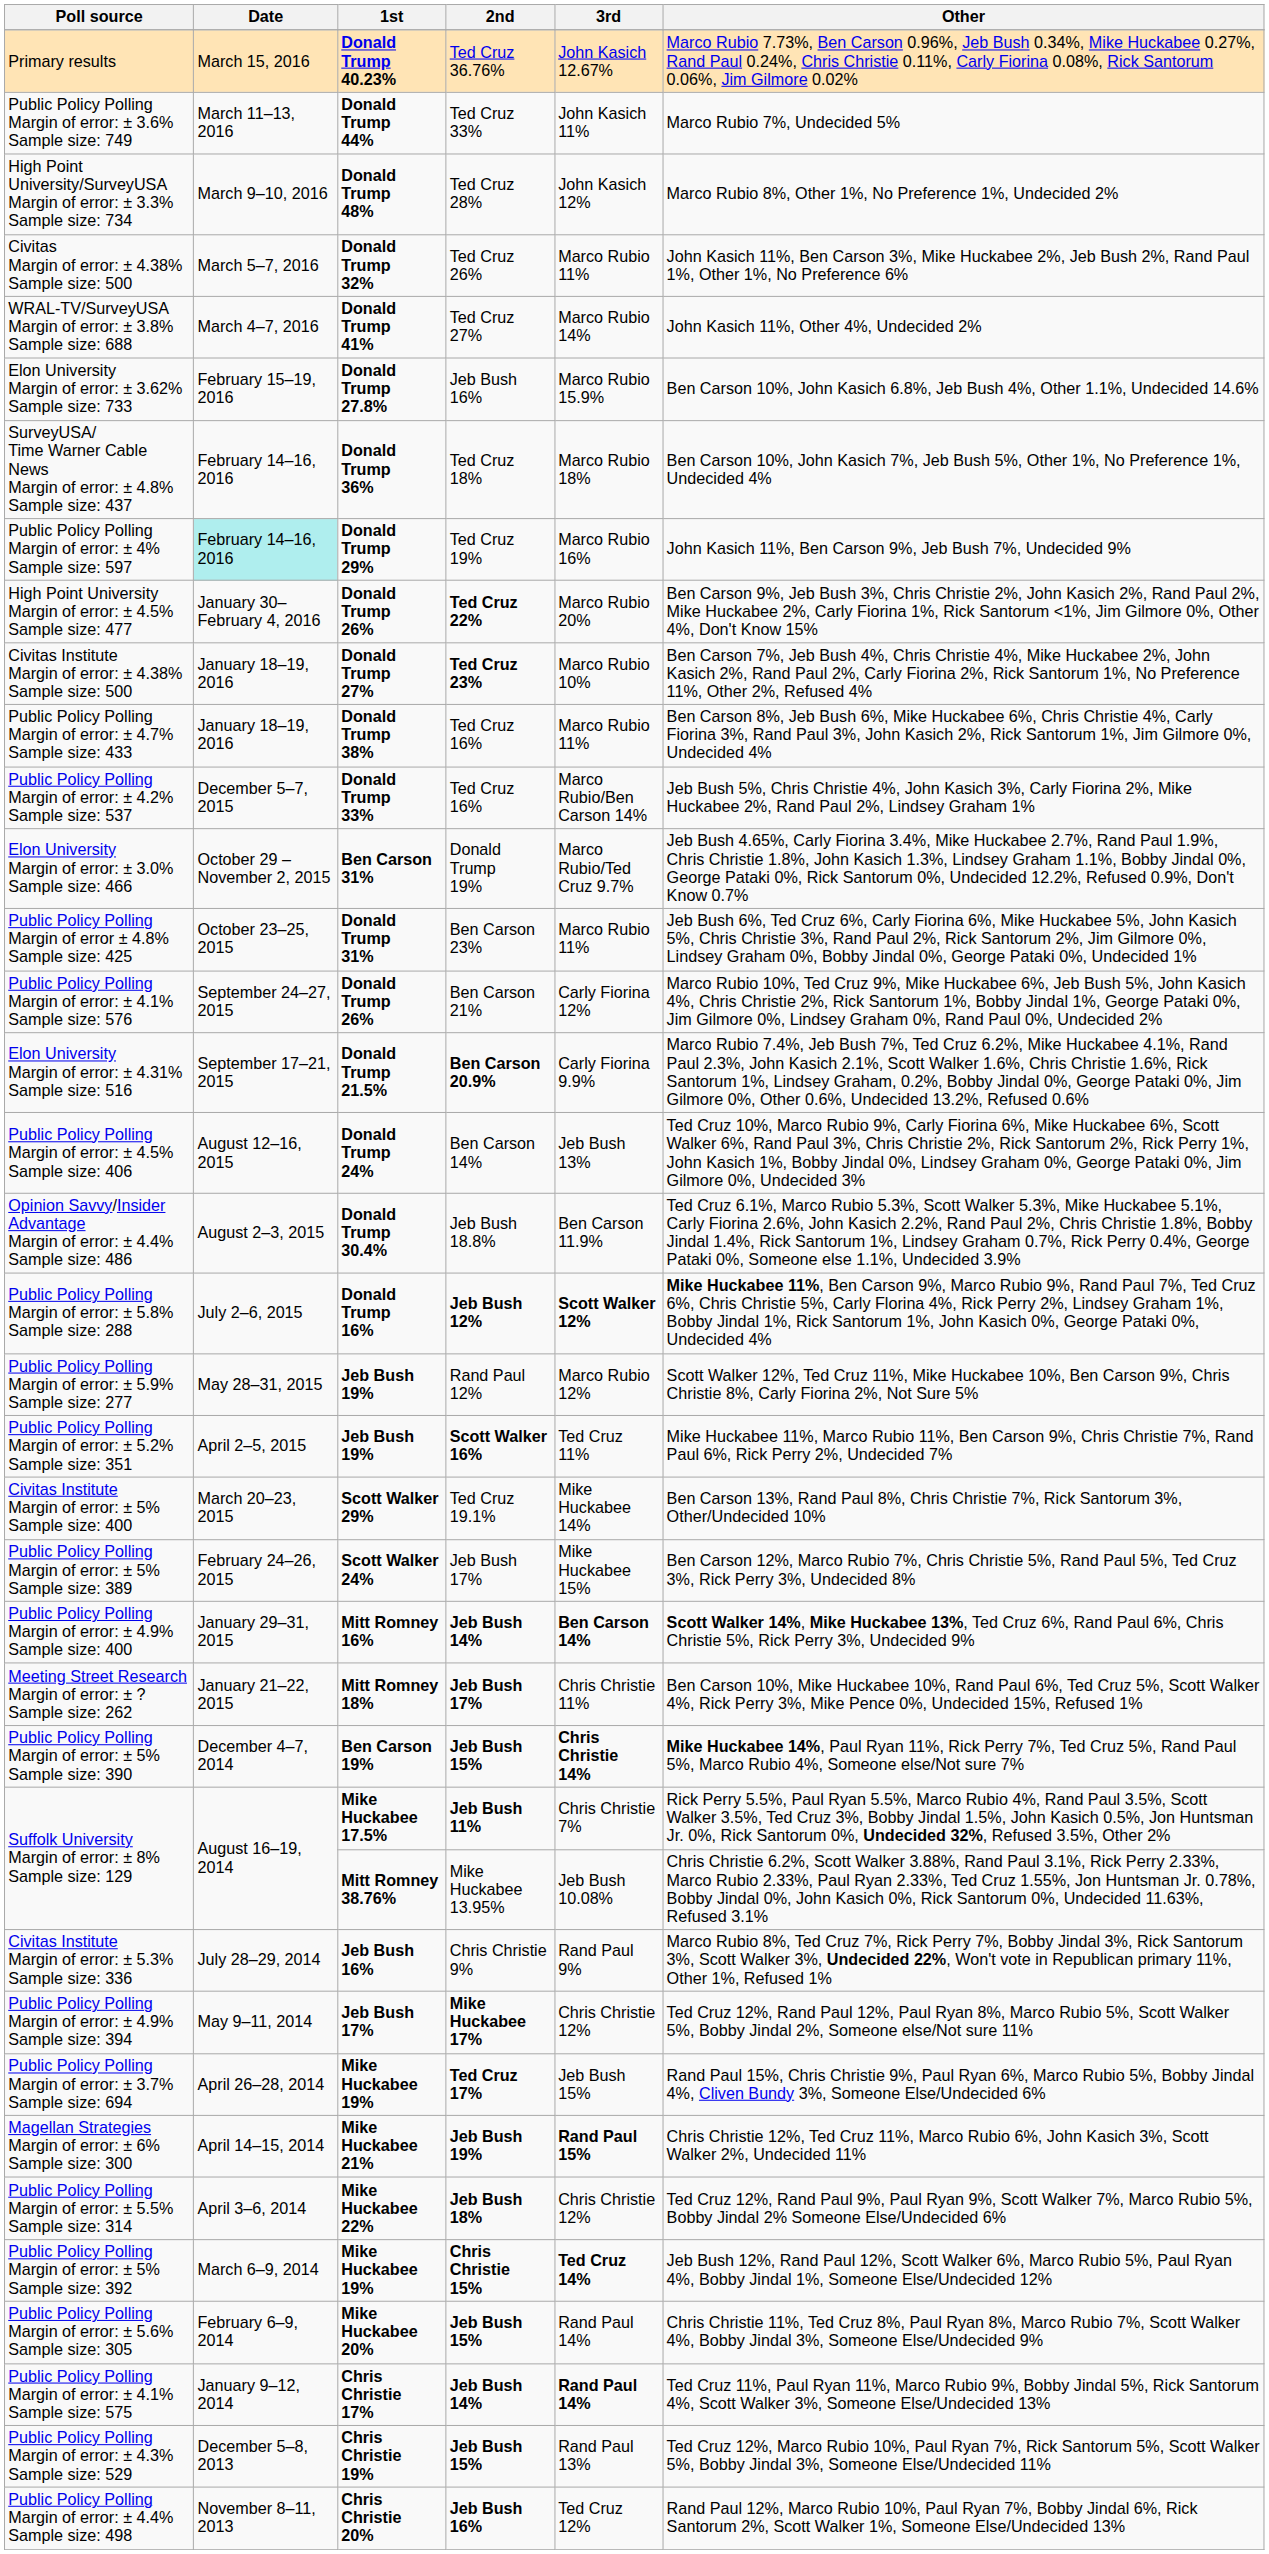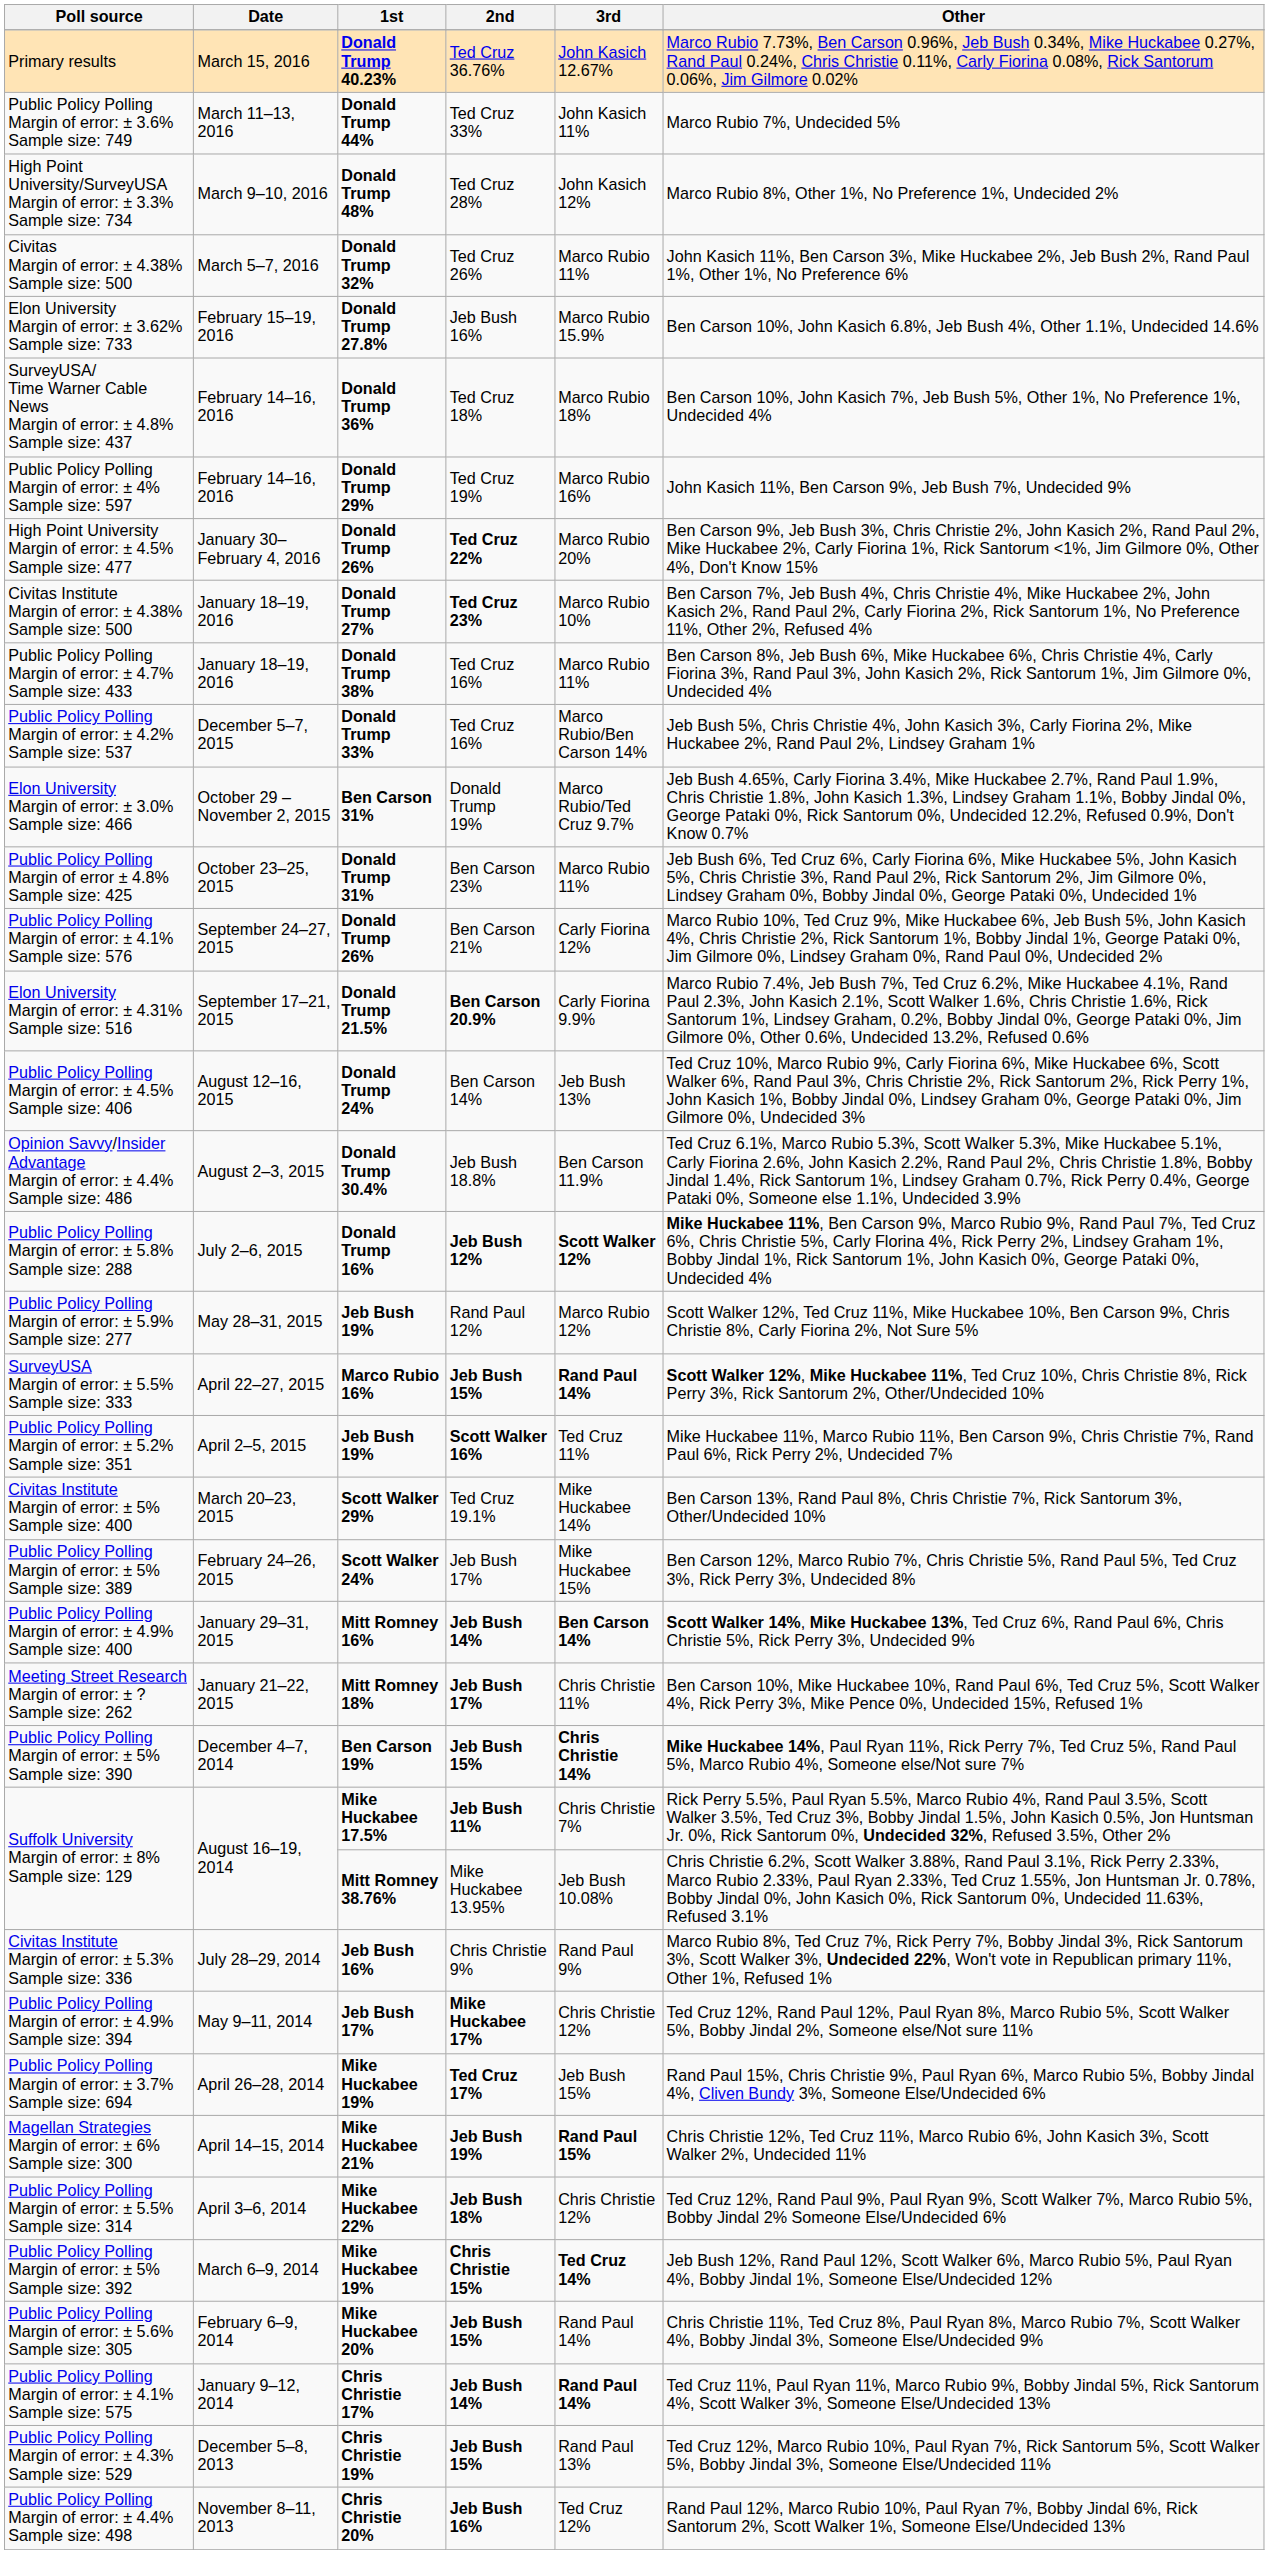- row: (91, 327)
(257, 549) paleturquoise background -> (257, 487) no background
+ row: (91, 1384)
